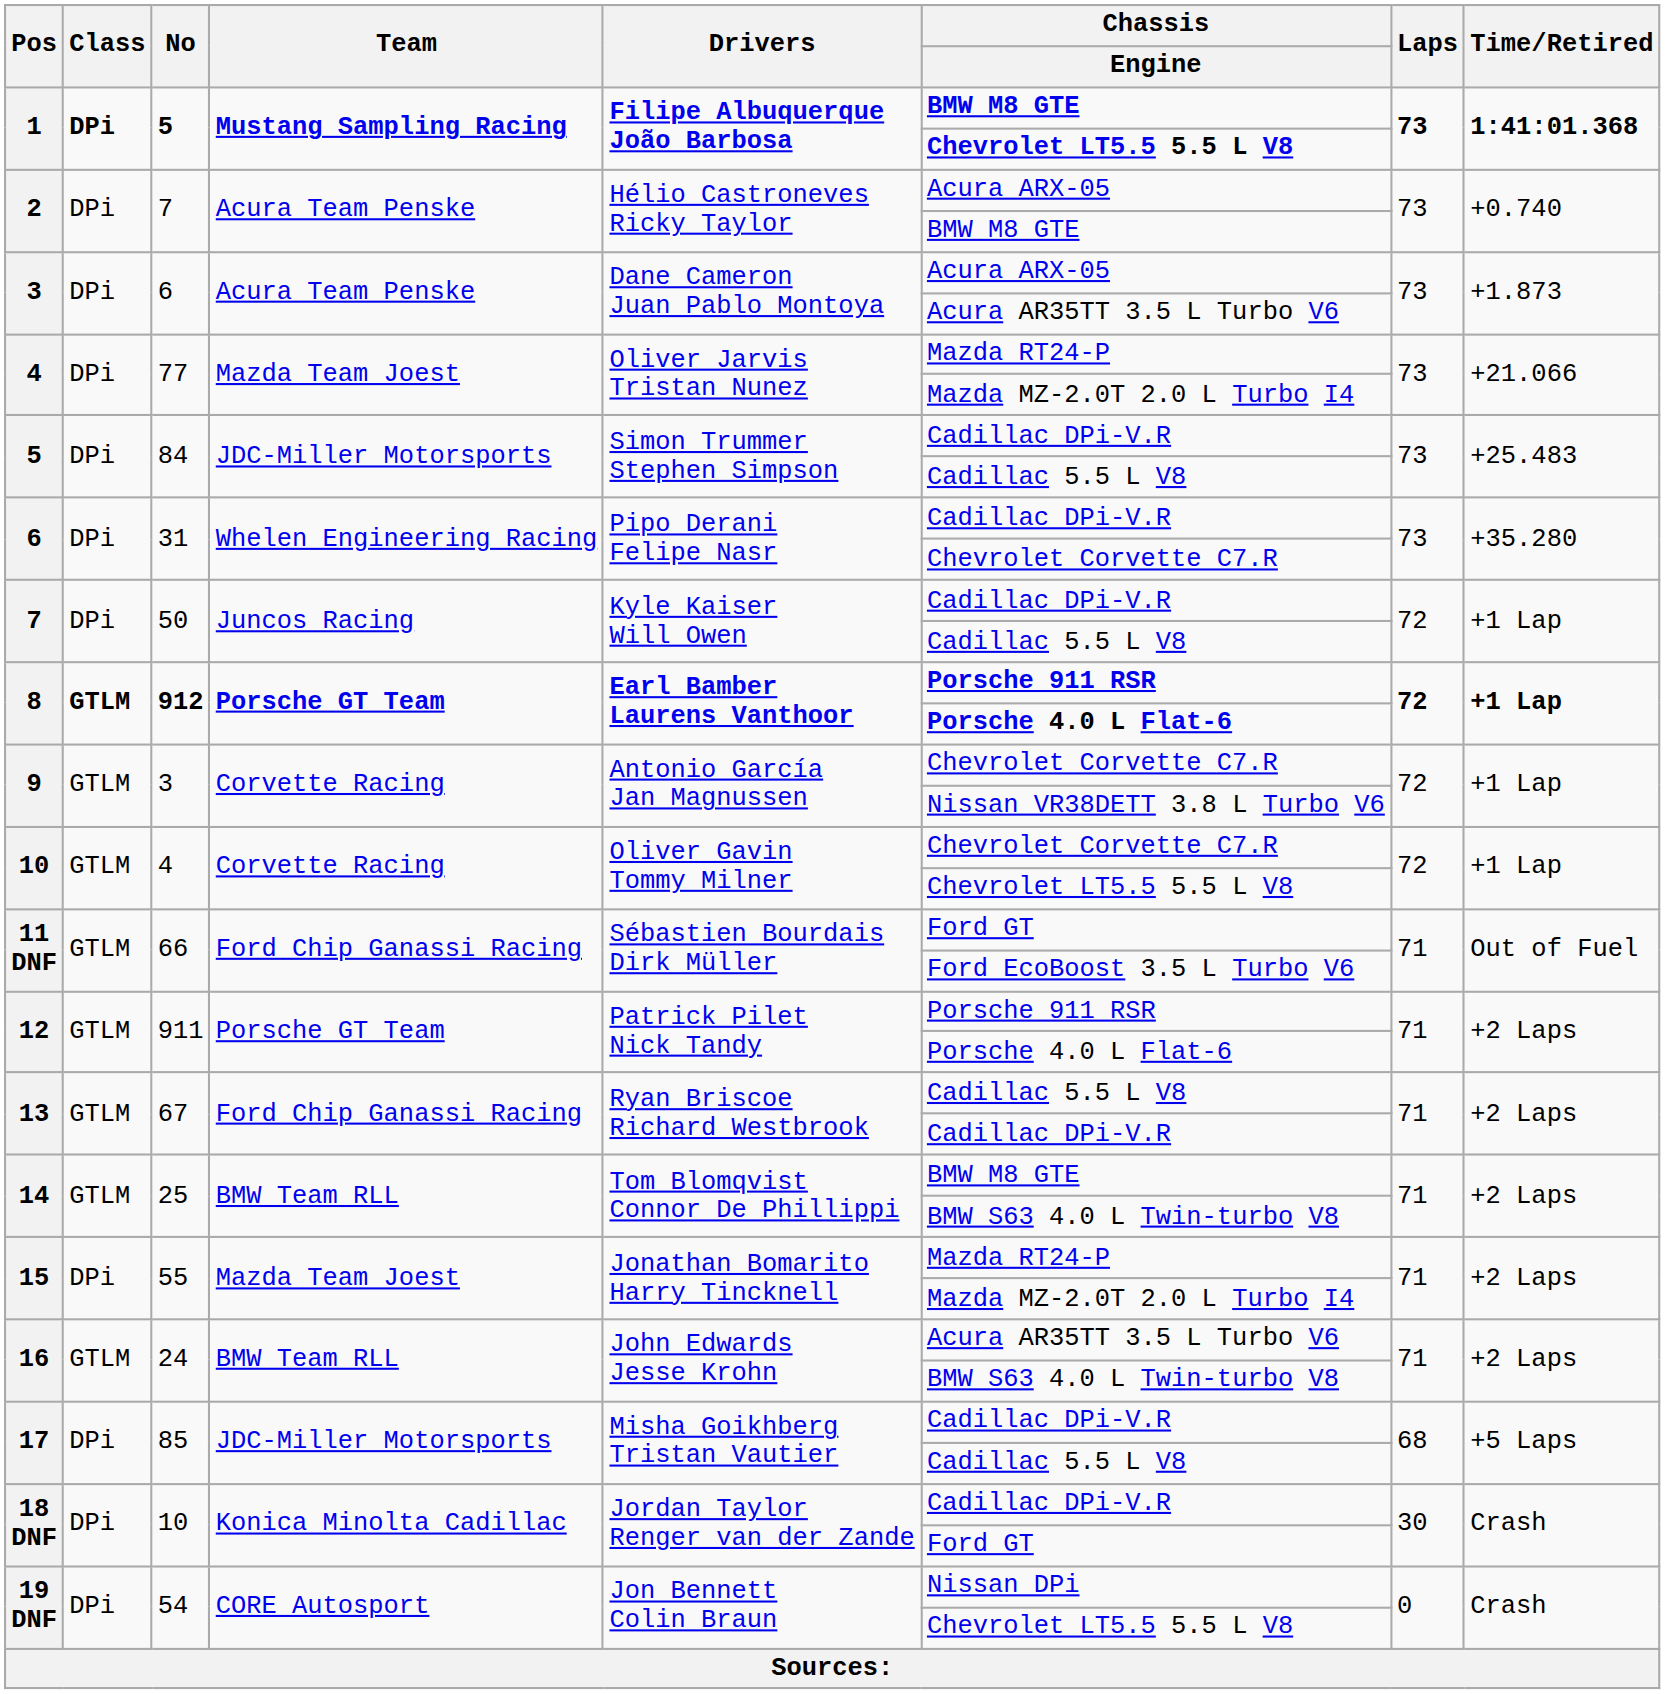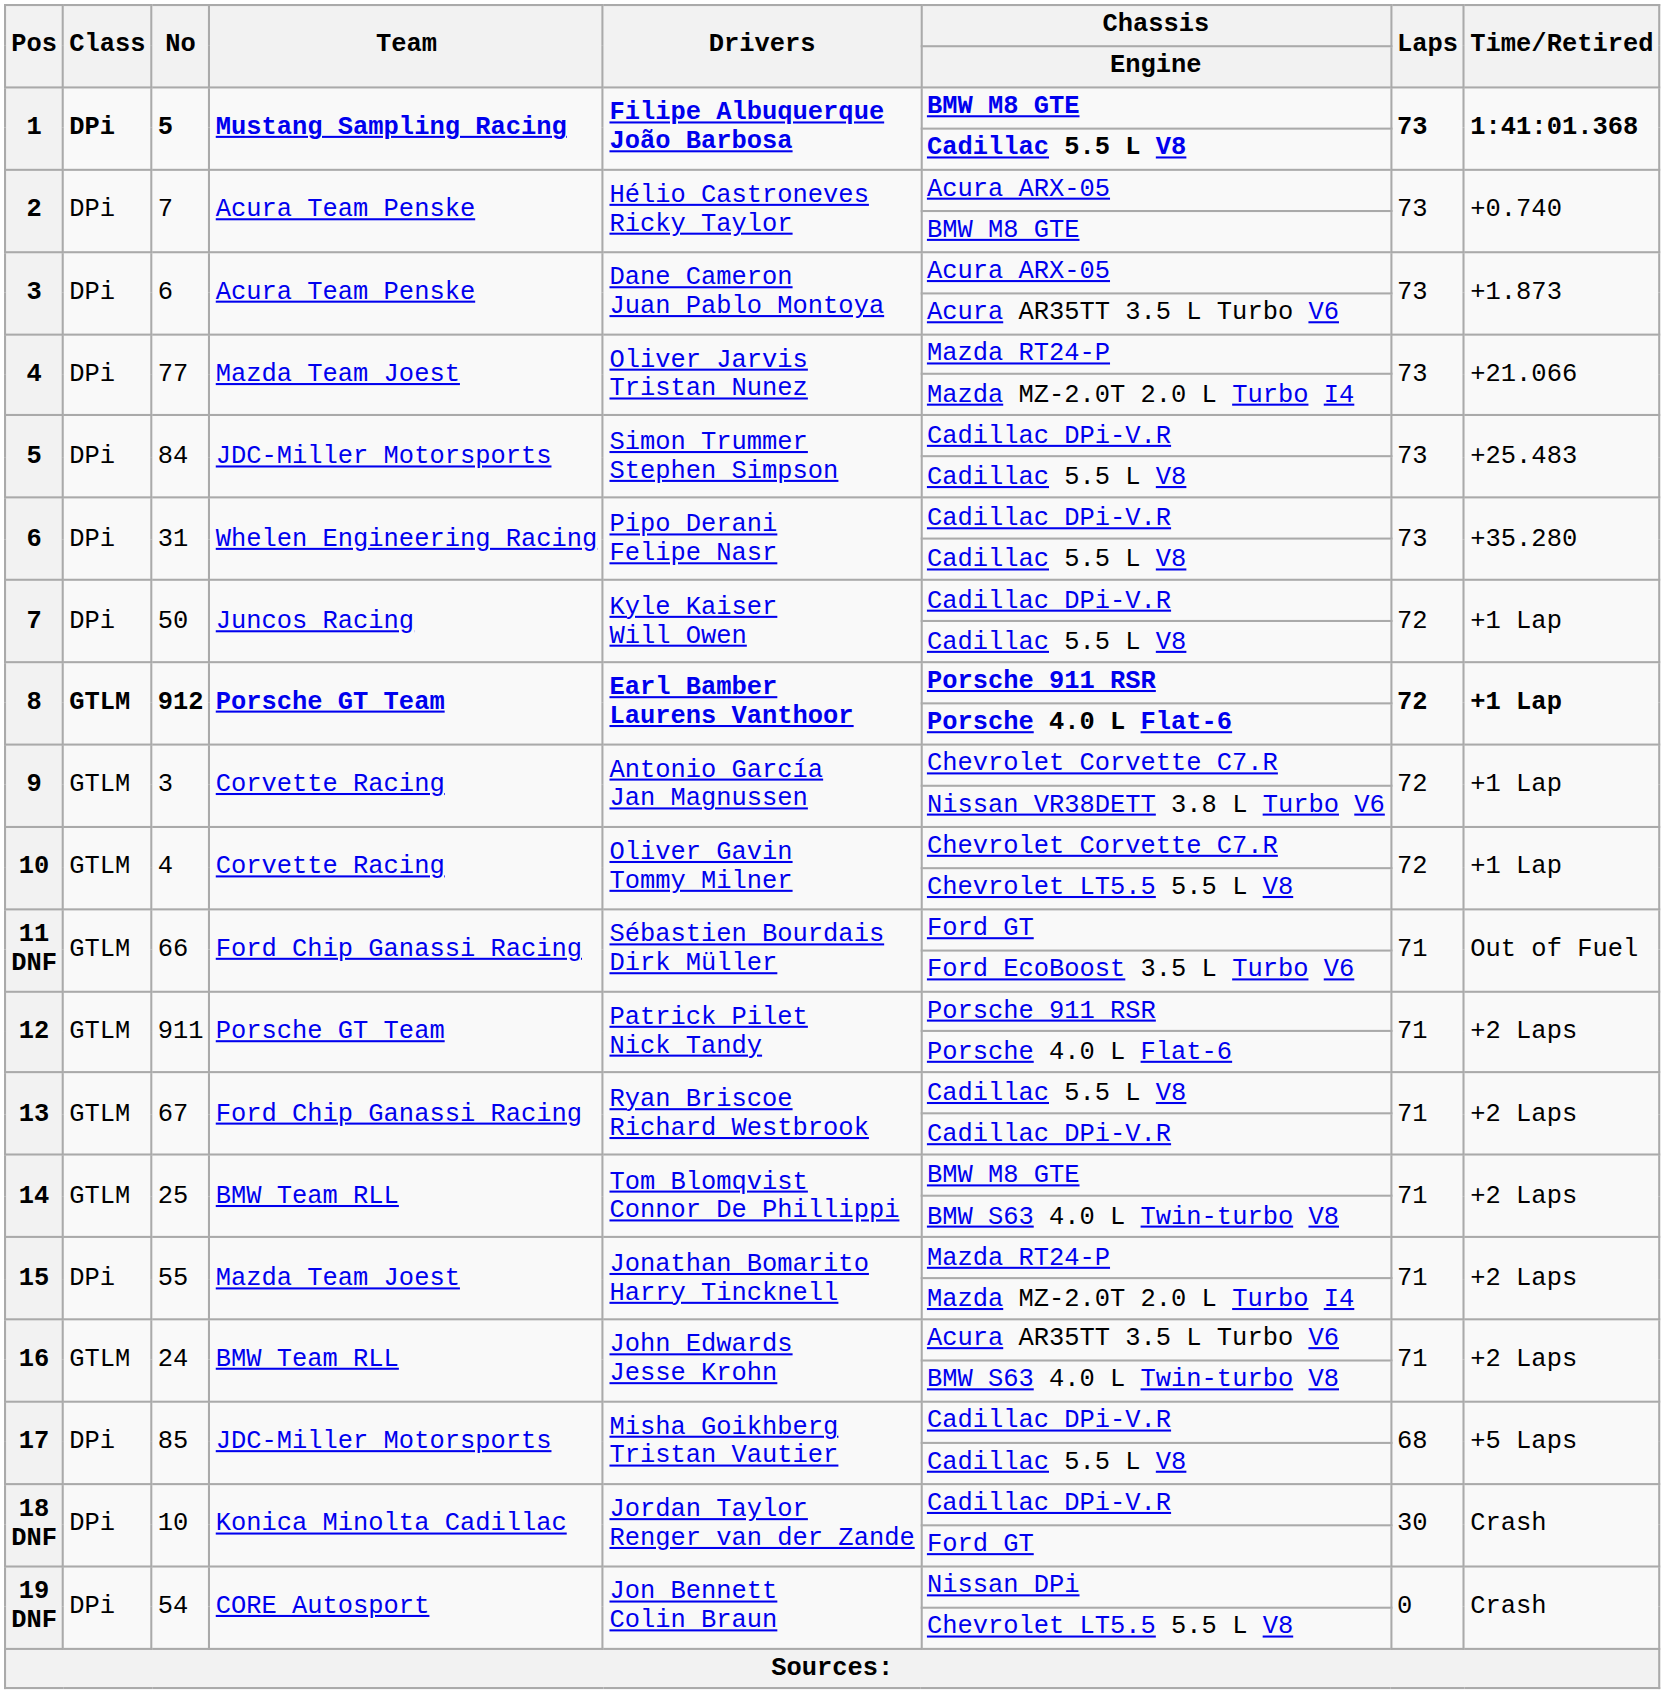(1110, 149) Chevrolet LT5.5 5.5 L V8 -> (1057, 149) Cadillac 5.5 L V8
(1102, 560) Chevrolet Corvette C7.R -> (1057, 560) Cadillac 5.5 L V8
